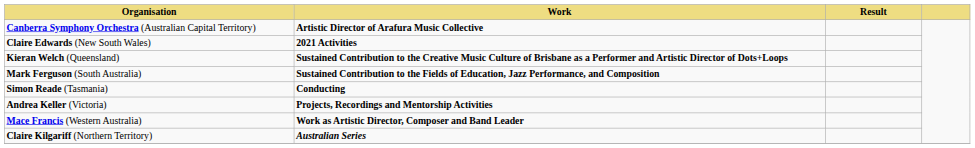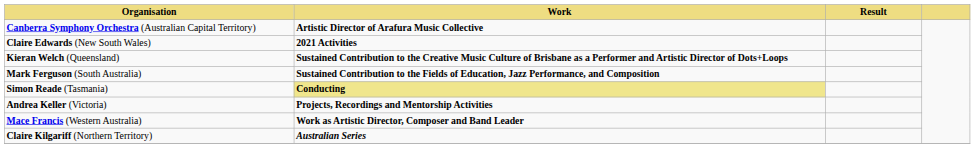(321, 89) no background -> (321, 89) khaki background
